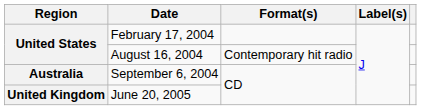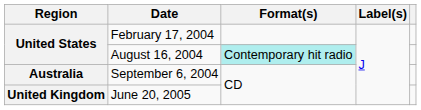(288, 54) no background -> (288, 54) paleturquoise background
